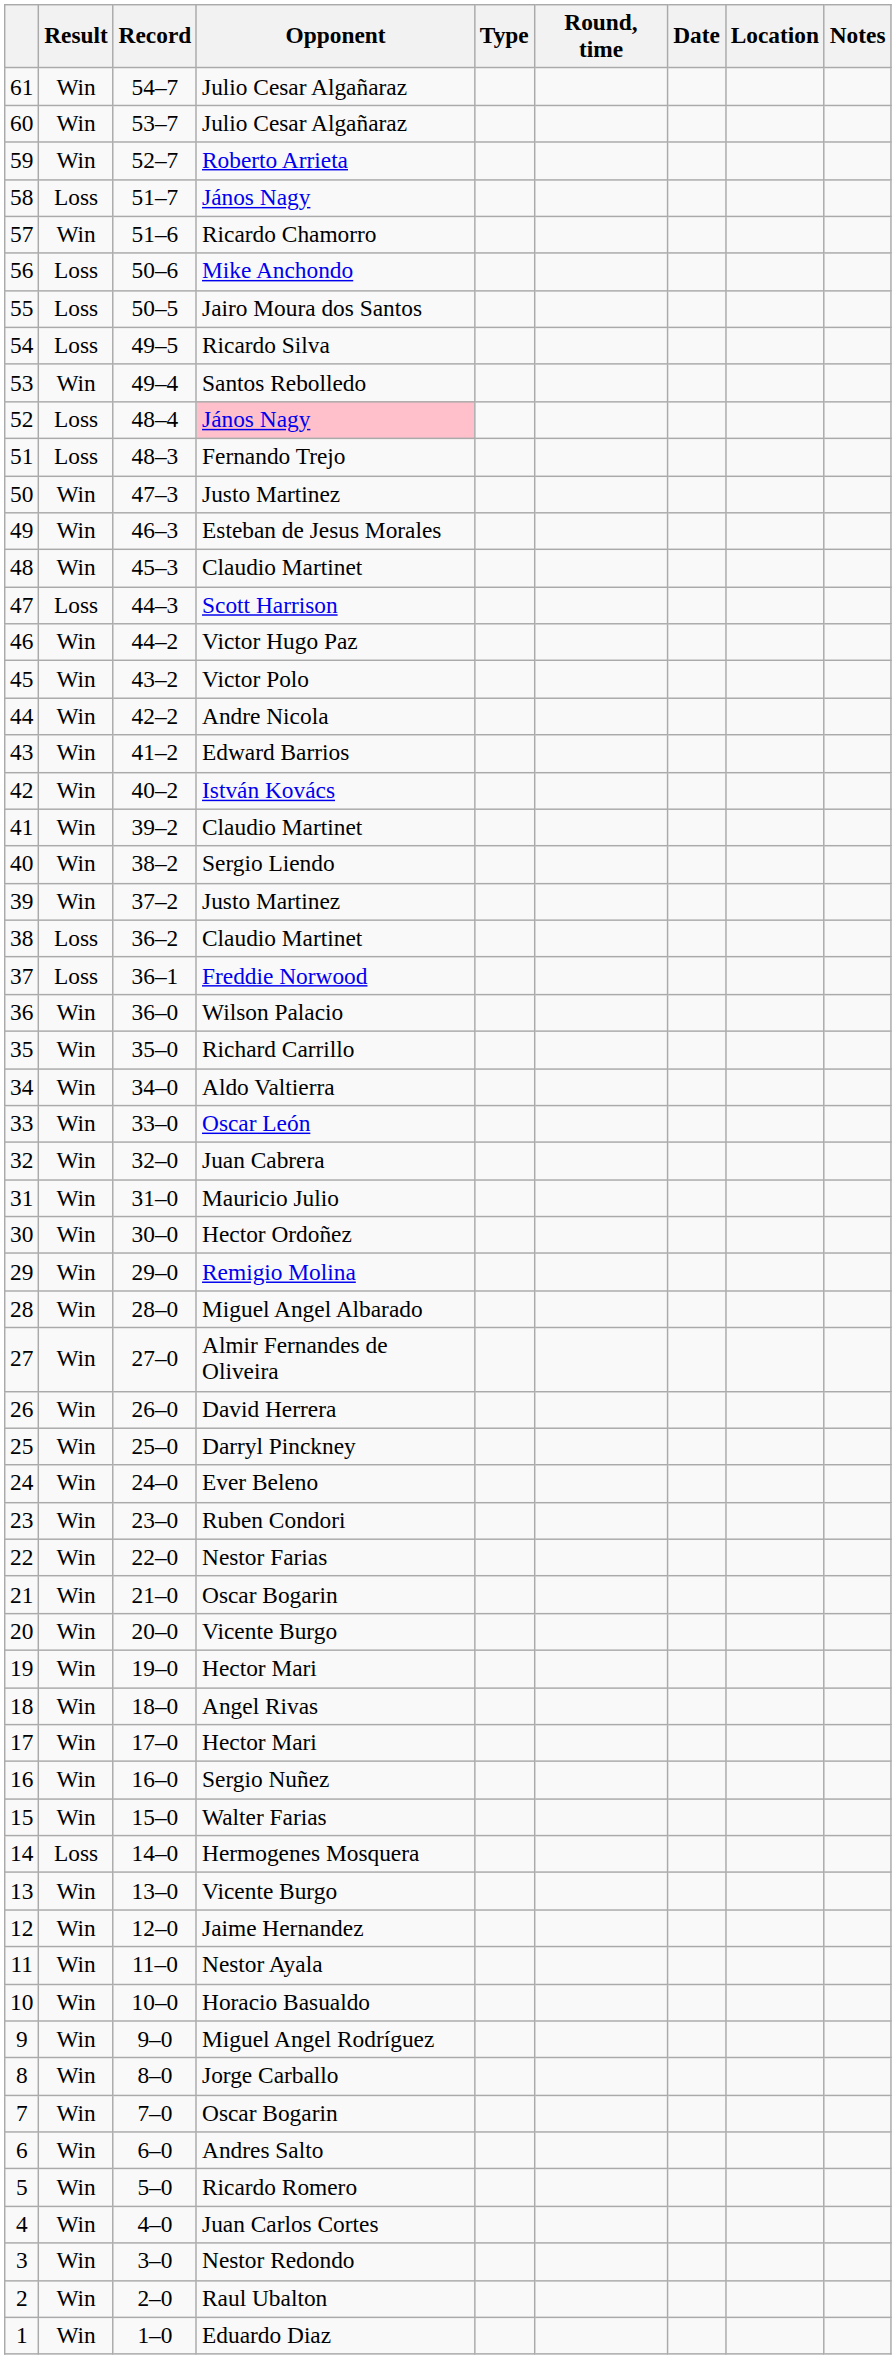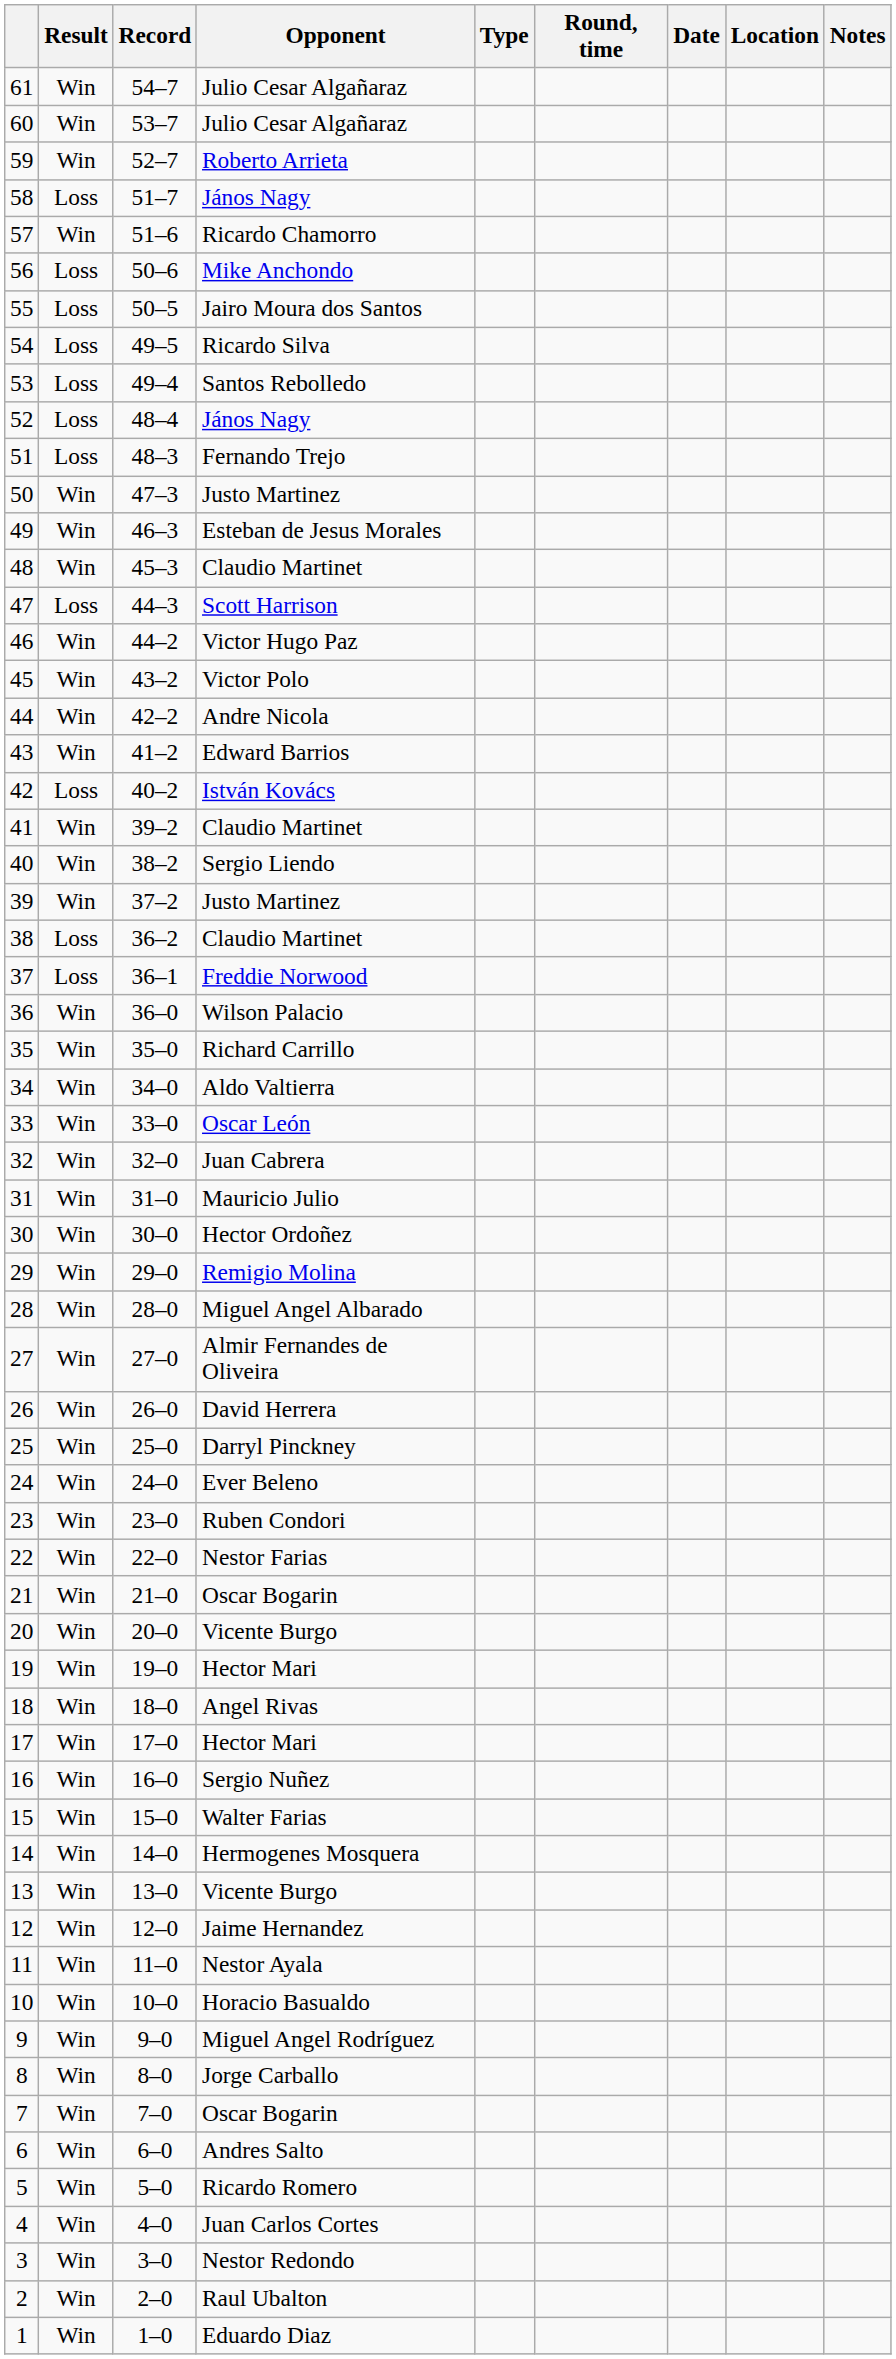(76, 382) Win -> (76, 382) Loss
(256, 419) pink background -> (256, 419) no background
(76, 790) Win -> (76, 790) Loss
(76, 1853) Loss -> (76, 1853) Win
